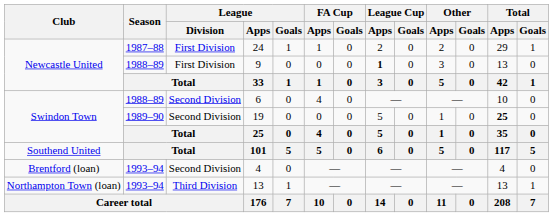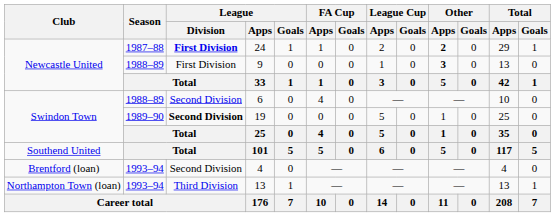(205, 47) normal -> (206, 47) bold
(441, 47) normal -> (443, 47) bold
(380, 64) bold -> (382, 64) normal
(441, 64) normal -> (443, 64) bold
(205, 116) normal -> (206, 116) bold
(502, 116) bold -> (504, 116) normal
